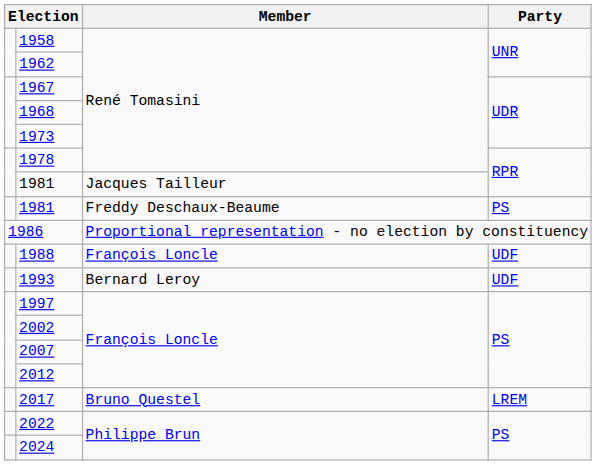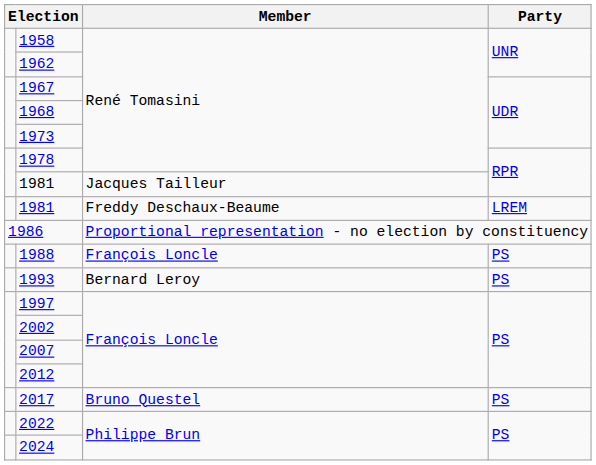(501, 208) PS -> (509, 208) LREM
(505, 256) UDF -> (501, 256) PS
(505, 280) UDF -> (501, 280) PS
(509, 400) LREM -> (501, 400) PS
